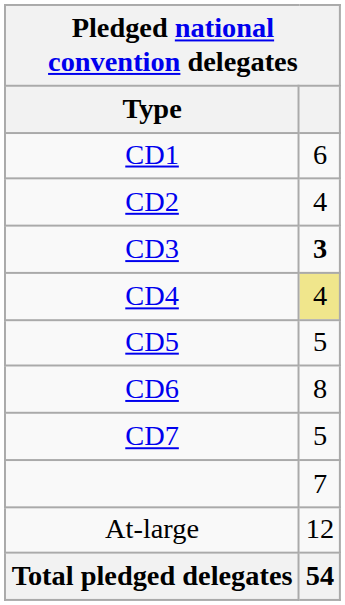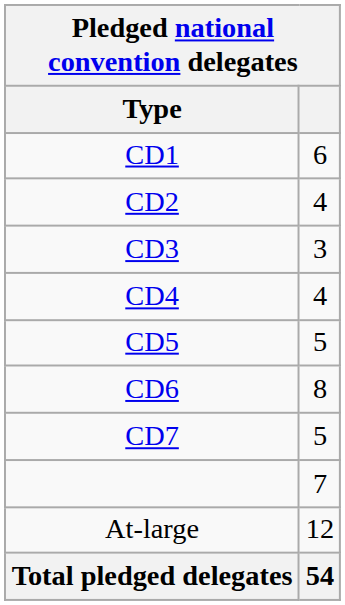(320, 248) bold -> (320, 248) normal
(320, 295) khaki background -> (320, 295) no background
